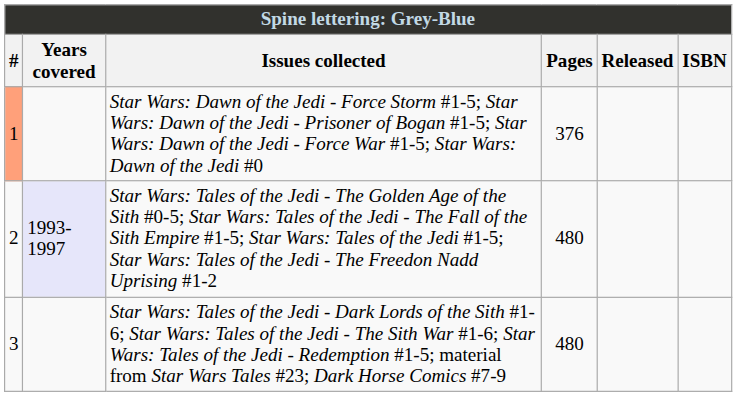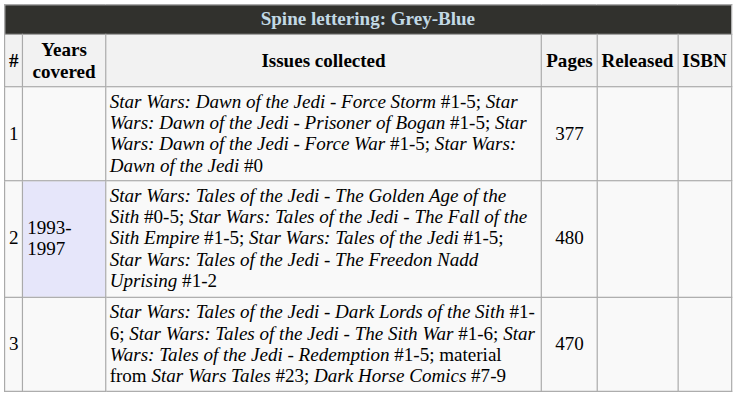(14, 133) lightsalmon background -> (14, 133) no background
(569, 133) 376 -> (569, 133) 377
(569, 343) 480 -> (569, 343) 470
